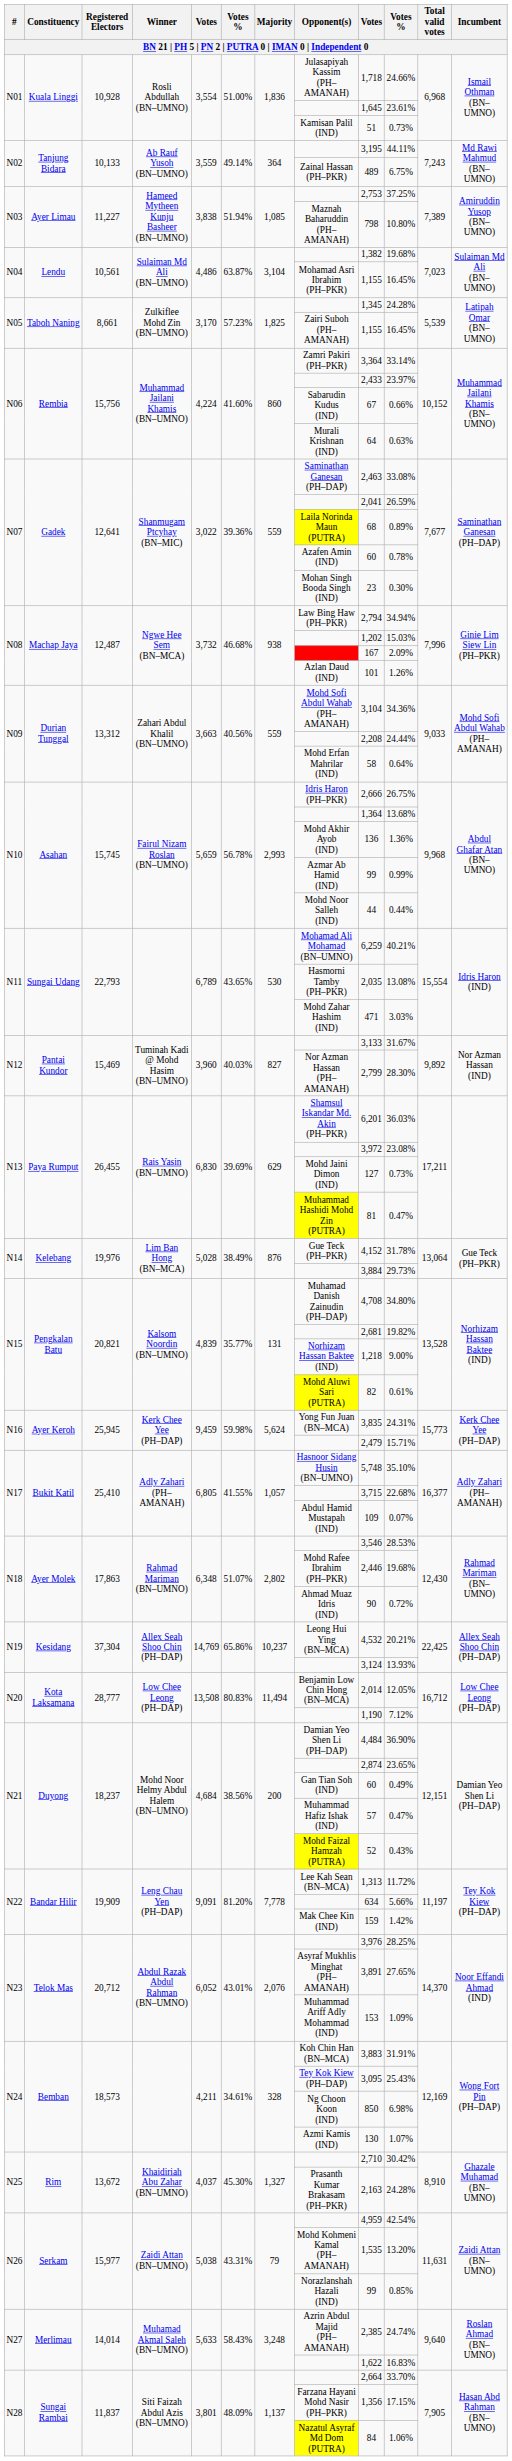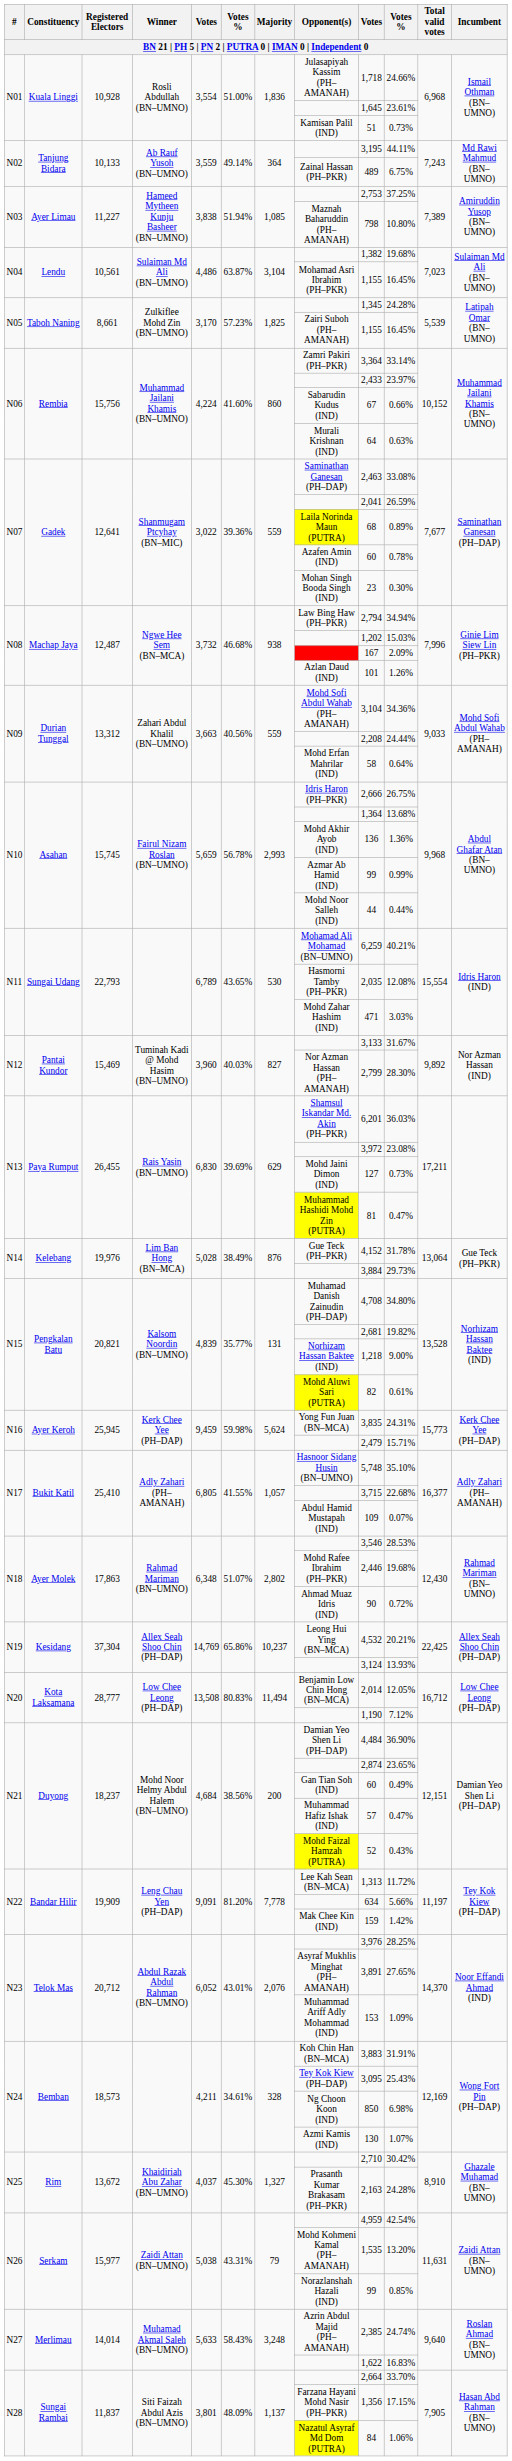(401, 982) 13.08% -> (401, 982) 12.08%
